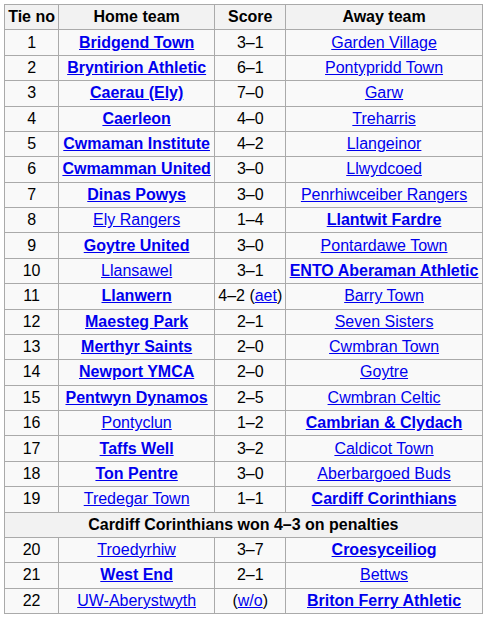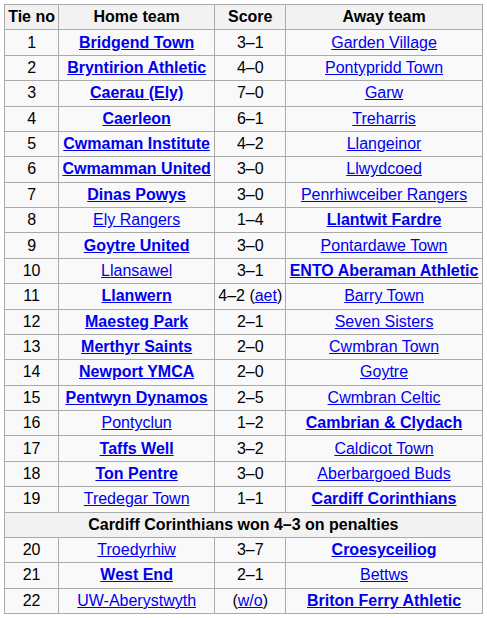(250, 67) 6–1 -> (250, 67) 4–0
(250, 118) 4–0 -> (250, 118) 6–1
